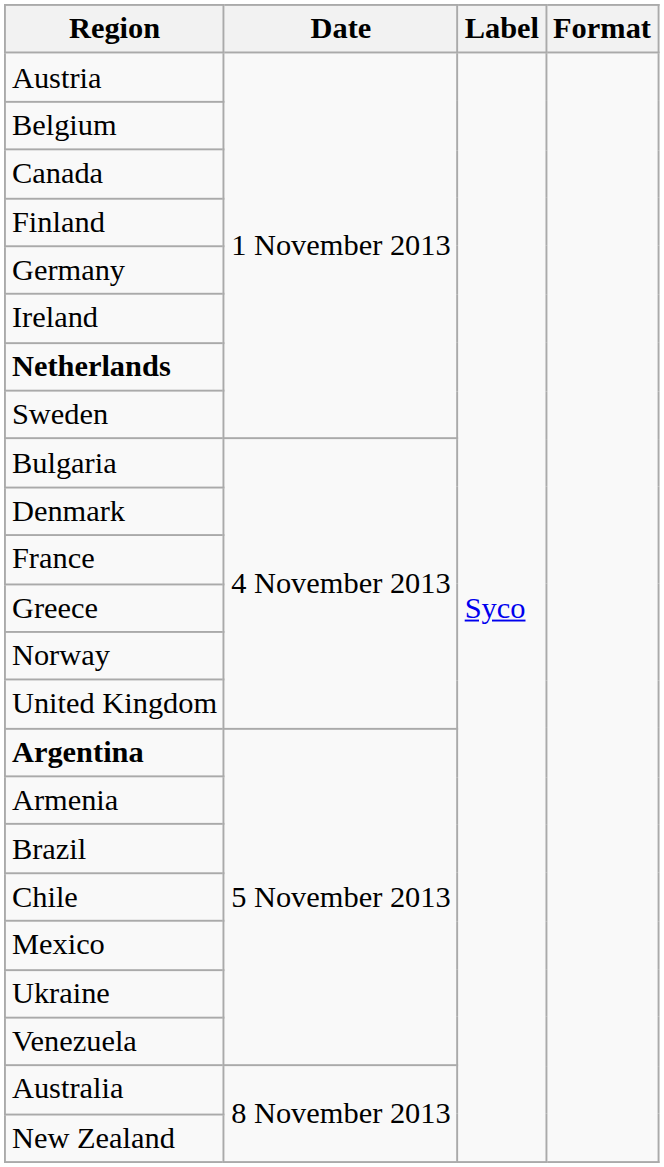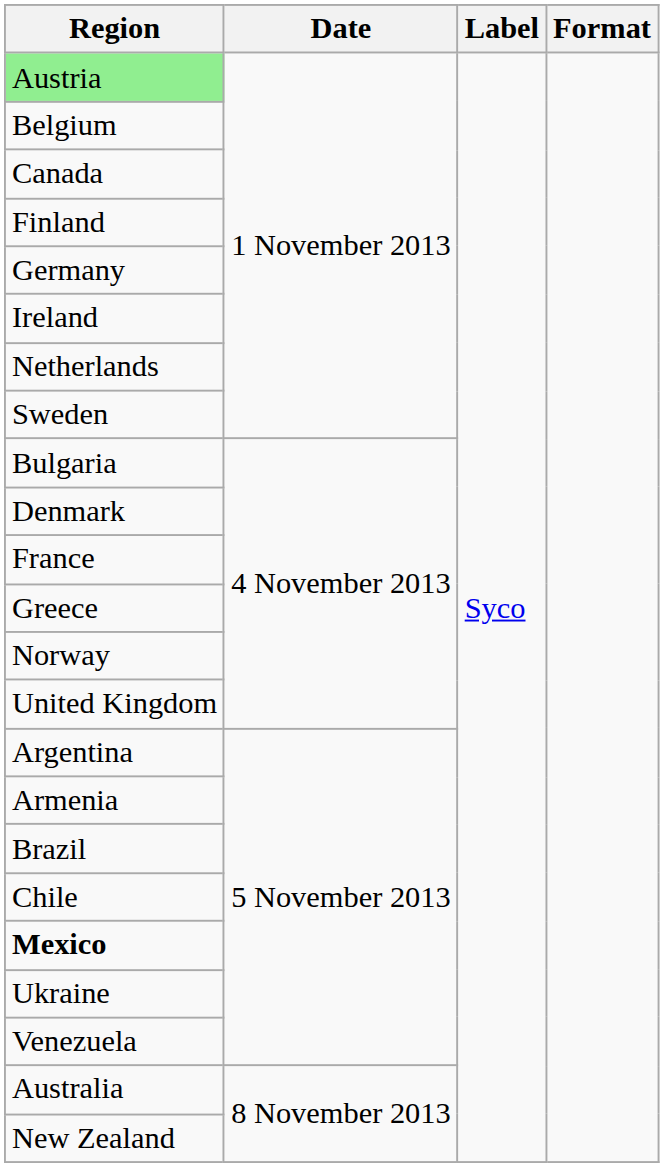(57, 76) no background -> (57, 76) lightgreen background
(91, 366) bold -> (85, 366) normal
(78, 751) bold -> (72, 751) normal
(58, 944) normal -> (59, 944) bold
